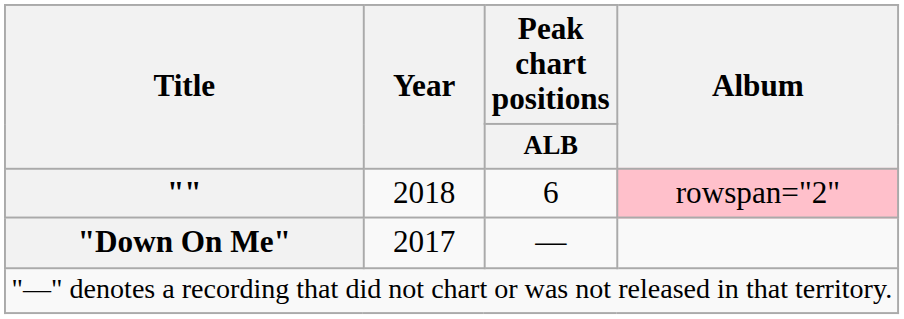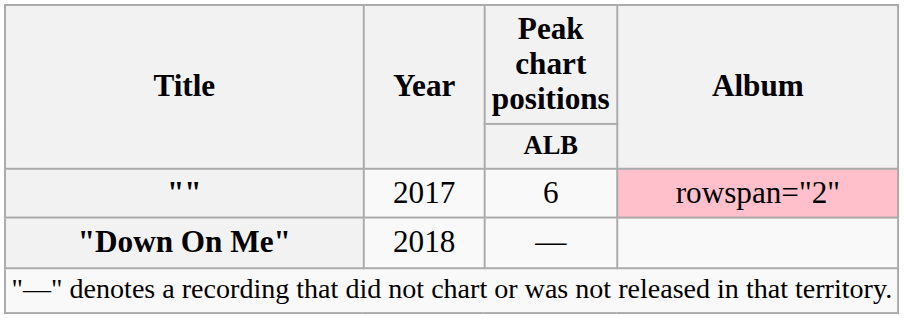(424, 192) 2018 -> (424, 192) 2017
(424, 242) 2017 -> (424, 242) 2018
